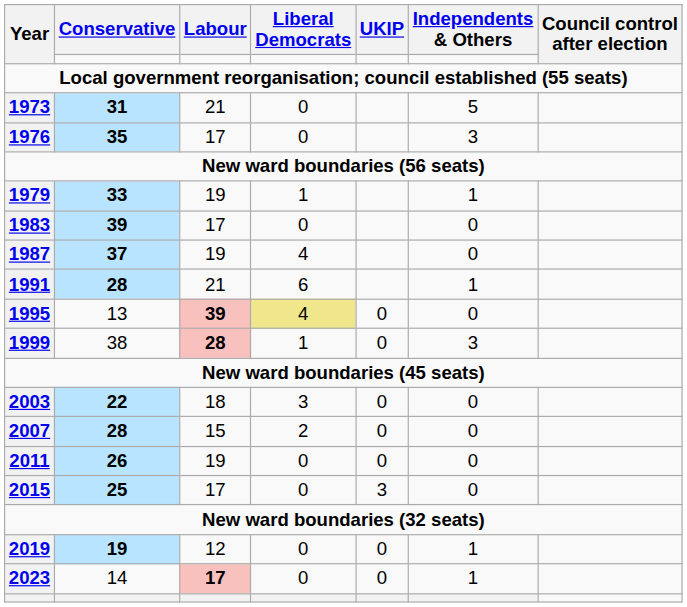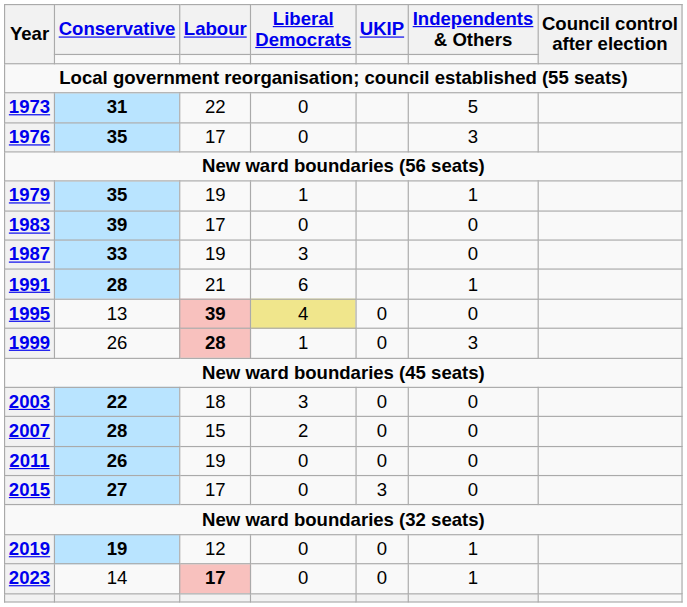(215, 107) 21 -> (215, 107) 22
(117, 195) 33 -> (117, 195) 35
(117, 254) 37 -> (117, 254) 33
(303, 254) 4 -> (303, 254) 3
(117, 343) 38 -> (117, 343) 26
(117, 490) 25 -> (117, 490) 27
